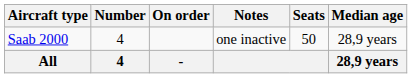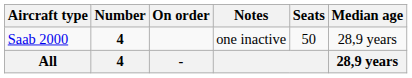(120, 38) normal -> (120, 38) bold
